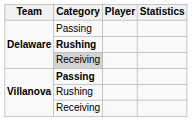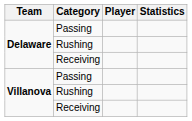(76, 44) bold -> (74, 44) normal
(78, 60) lightgrey background -> (78, 60) no background
(75, 76) bold -> (74, 76) normal
